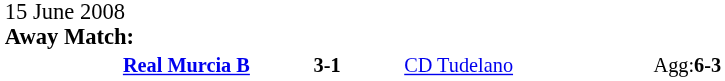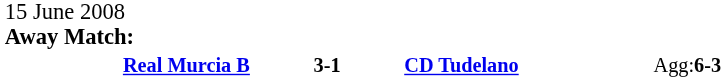(459, 65) normal -> (461, 65) bold
